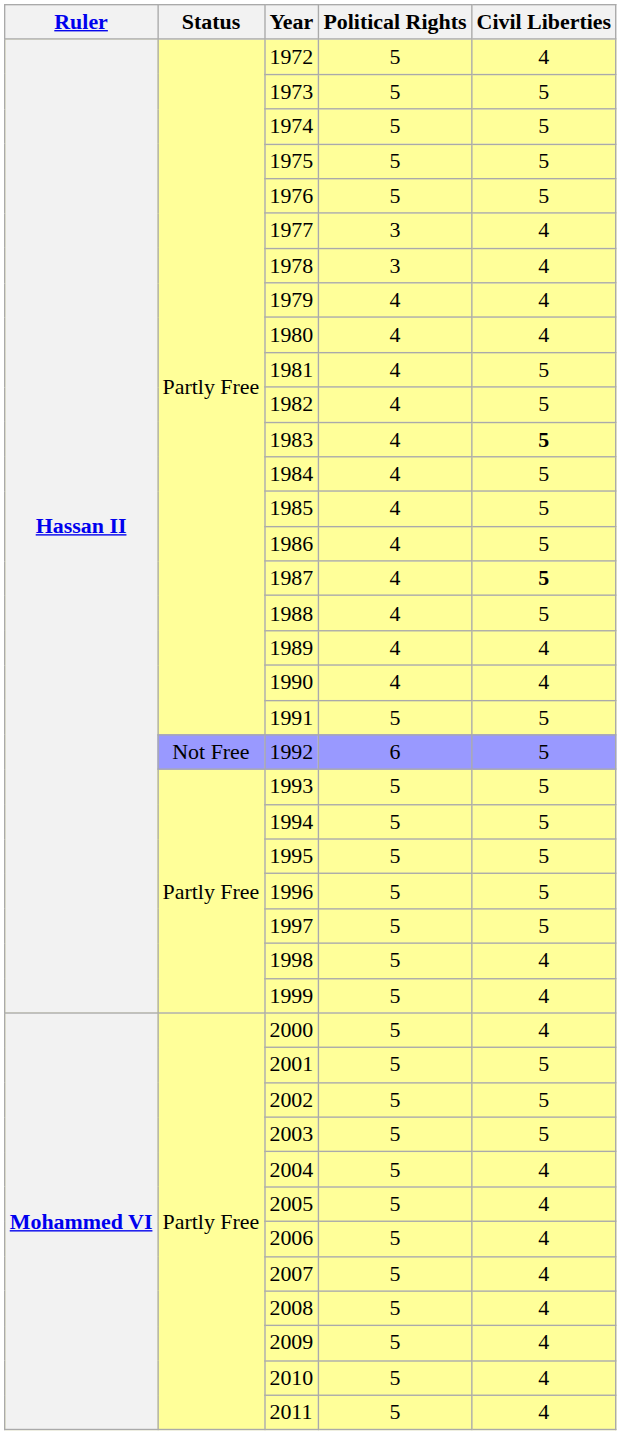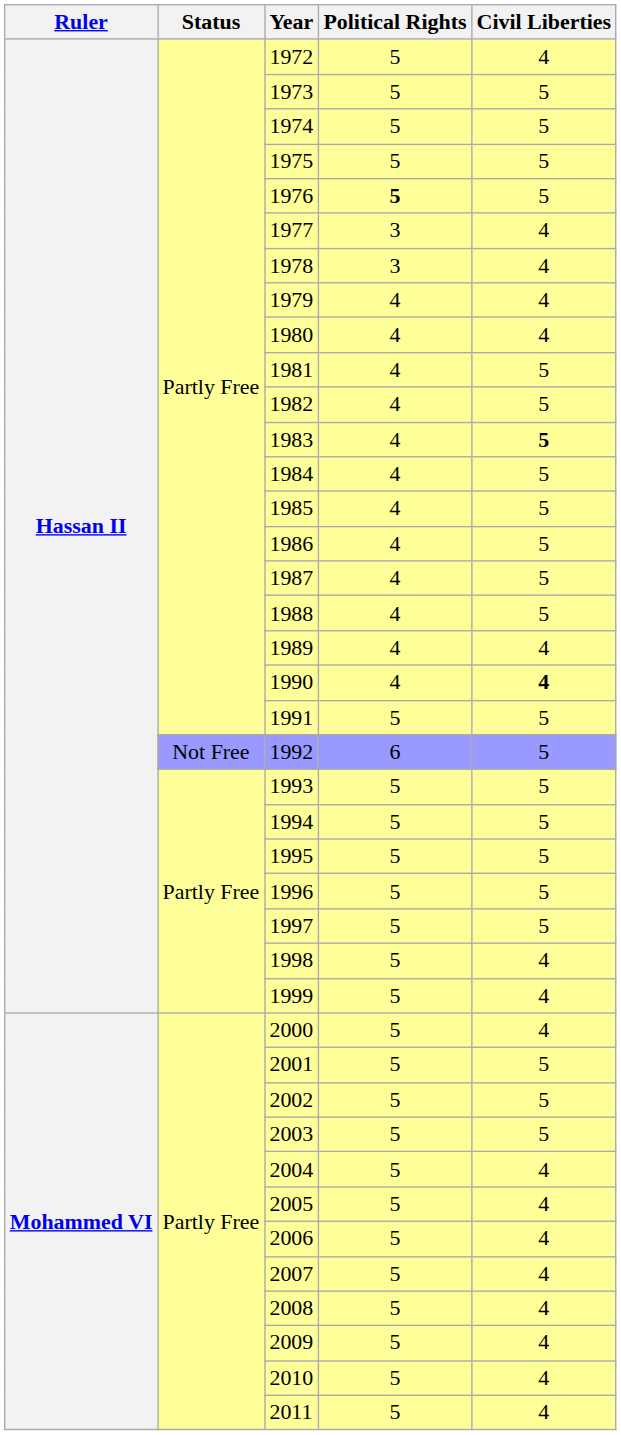(395, 195) normal -> (395, 195) bold
(544, 578) bold -> (544, 578) normal
(544, 682) normal -> (544, 682) bold
